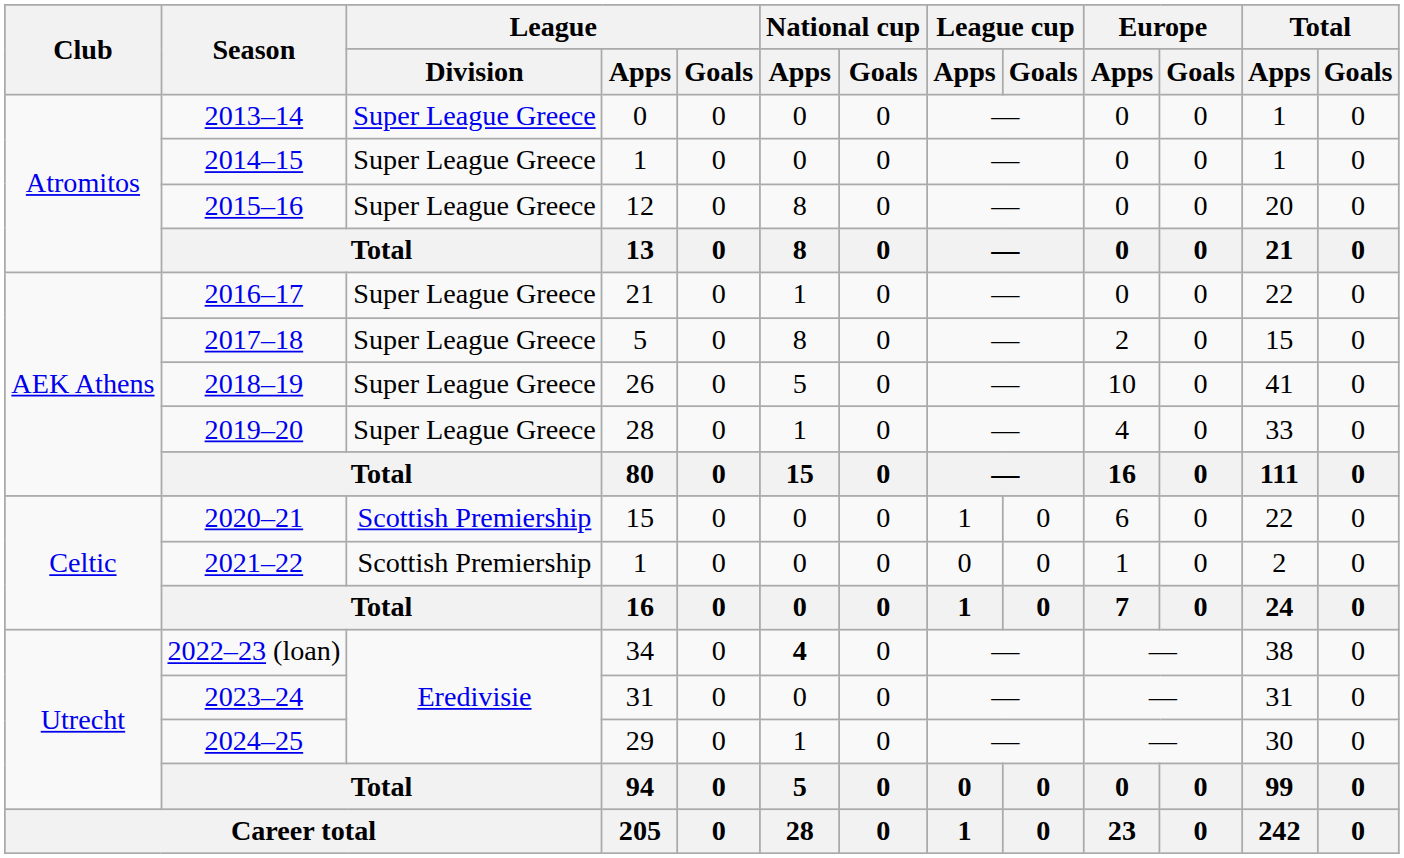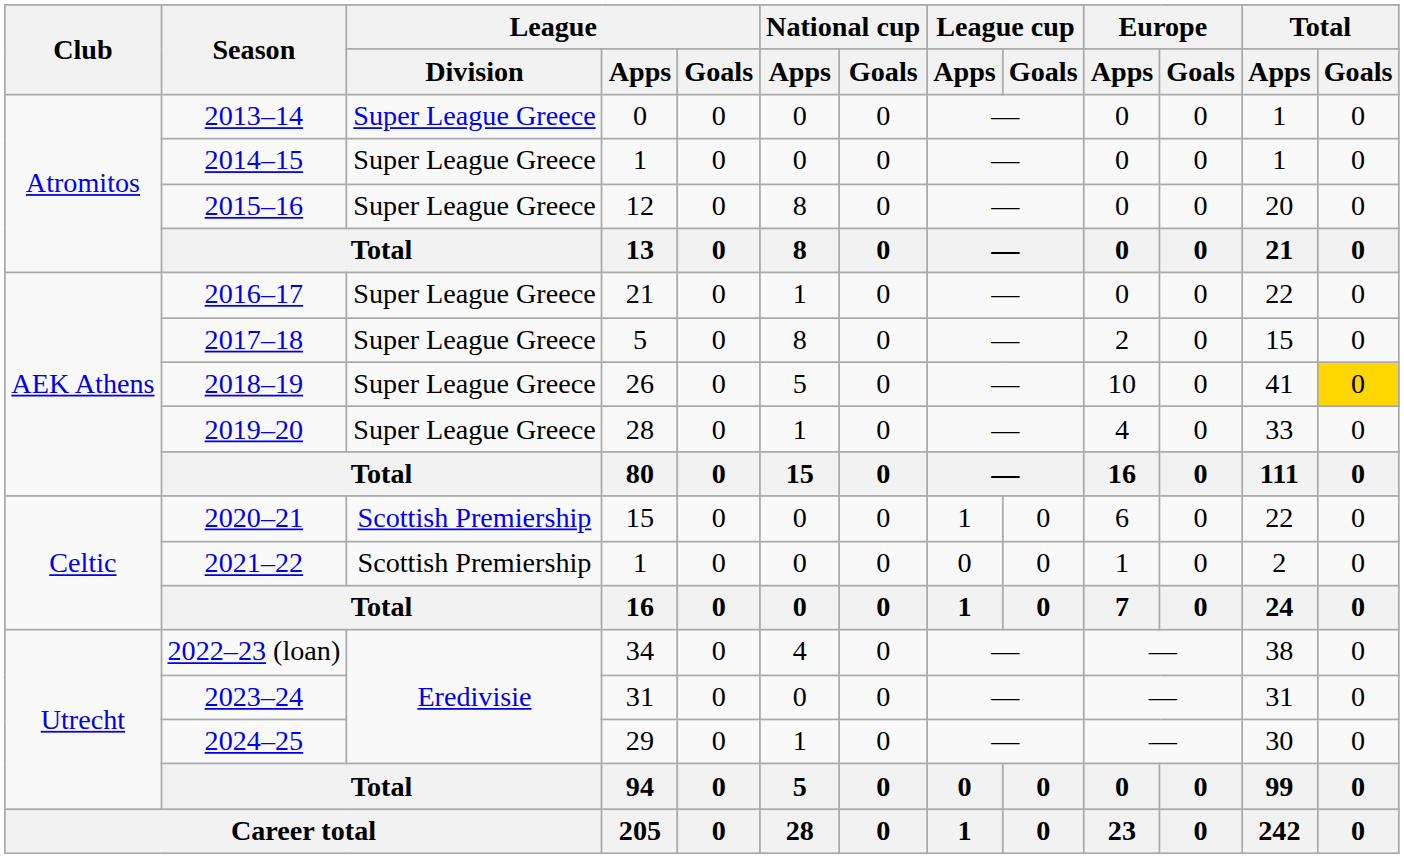(1358, 384) no background -> (1358, 384) gold background
(800, 652) bold -> (800, 652) normal
